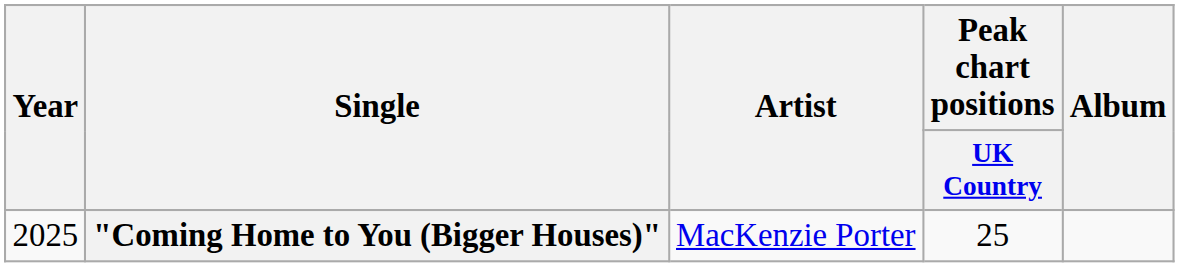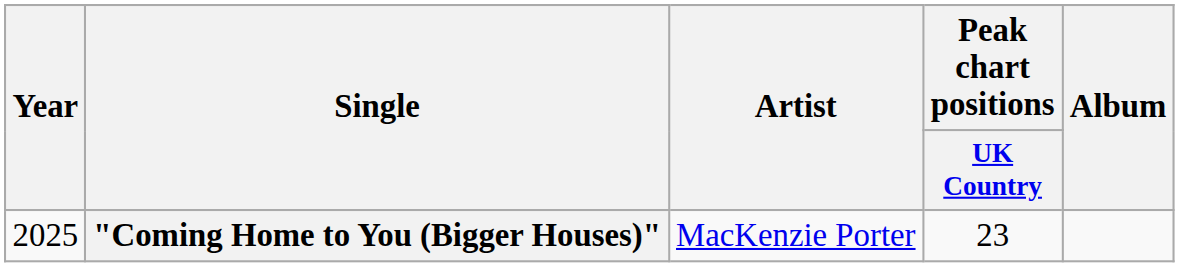(993, 234) 25 -> (993, 234) 23
